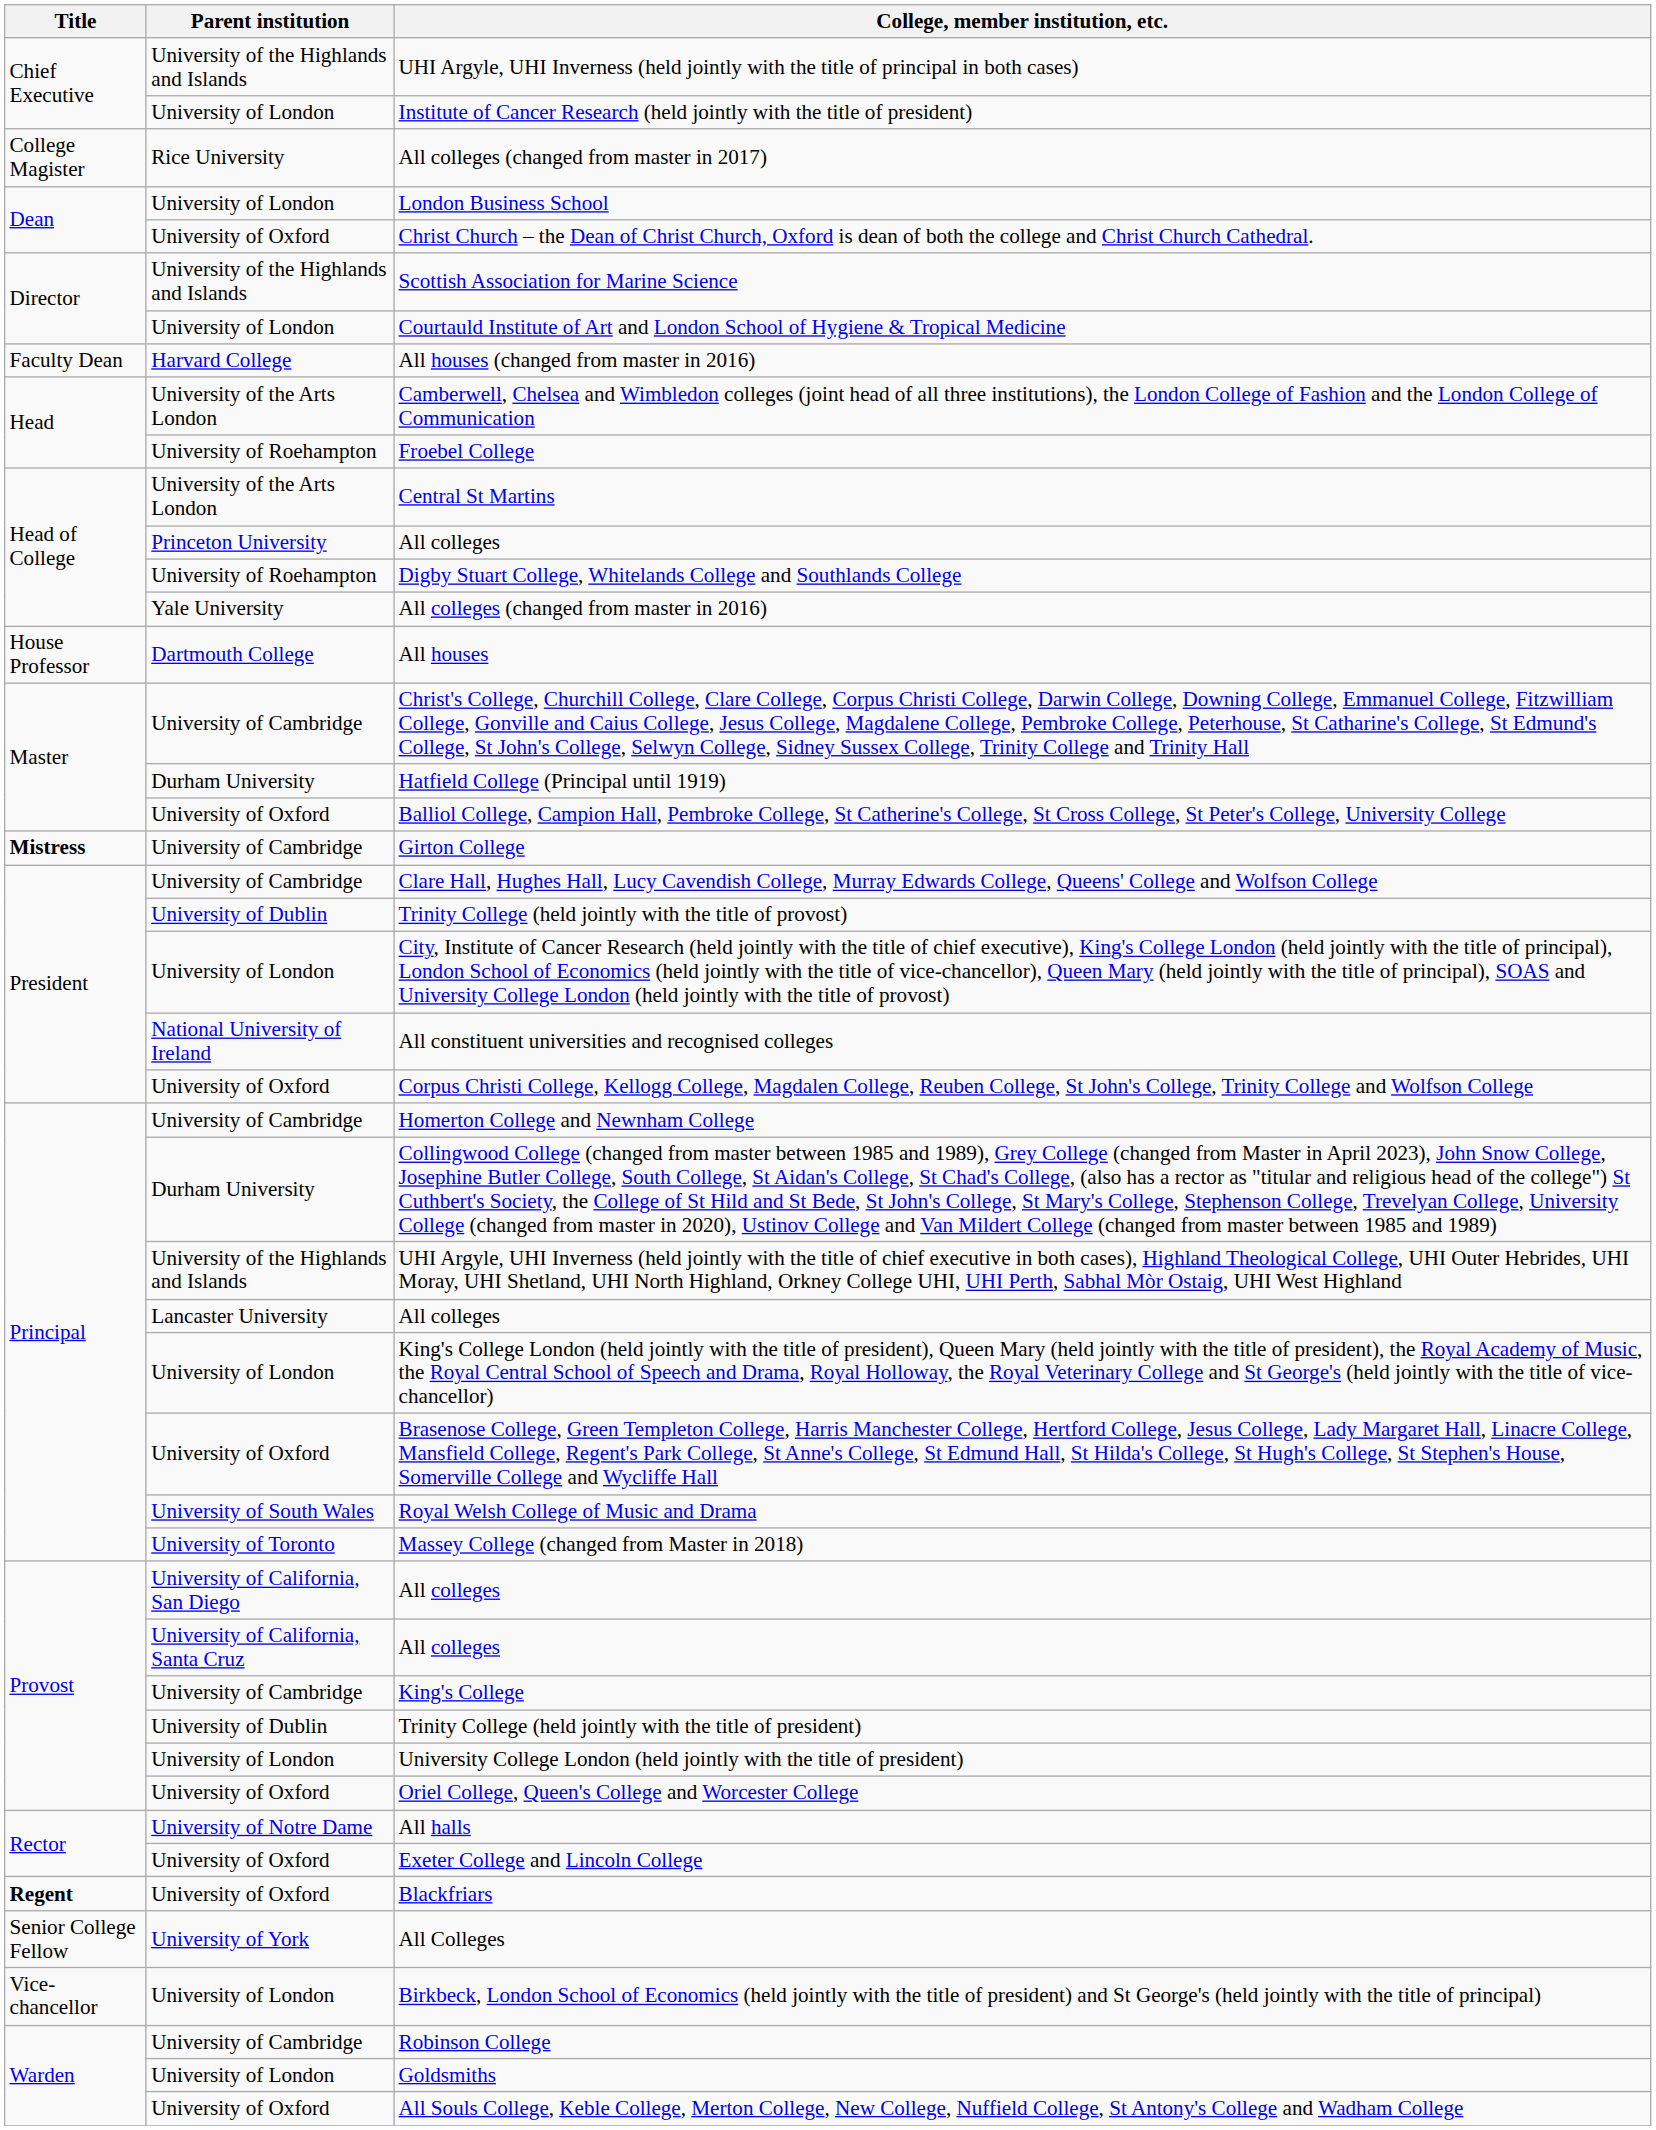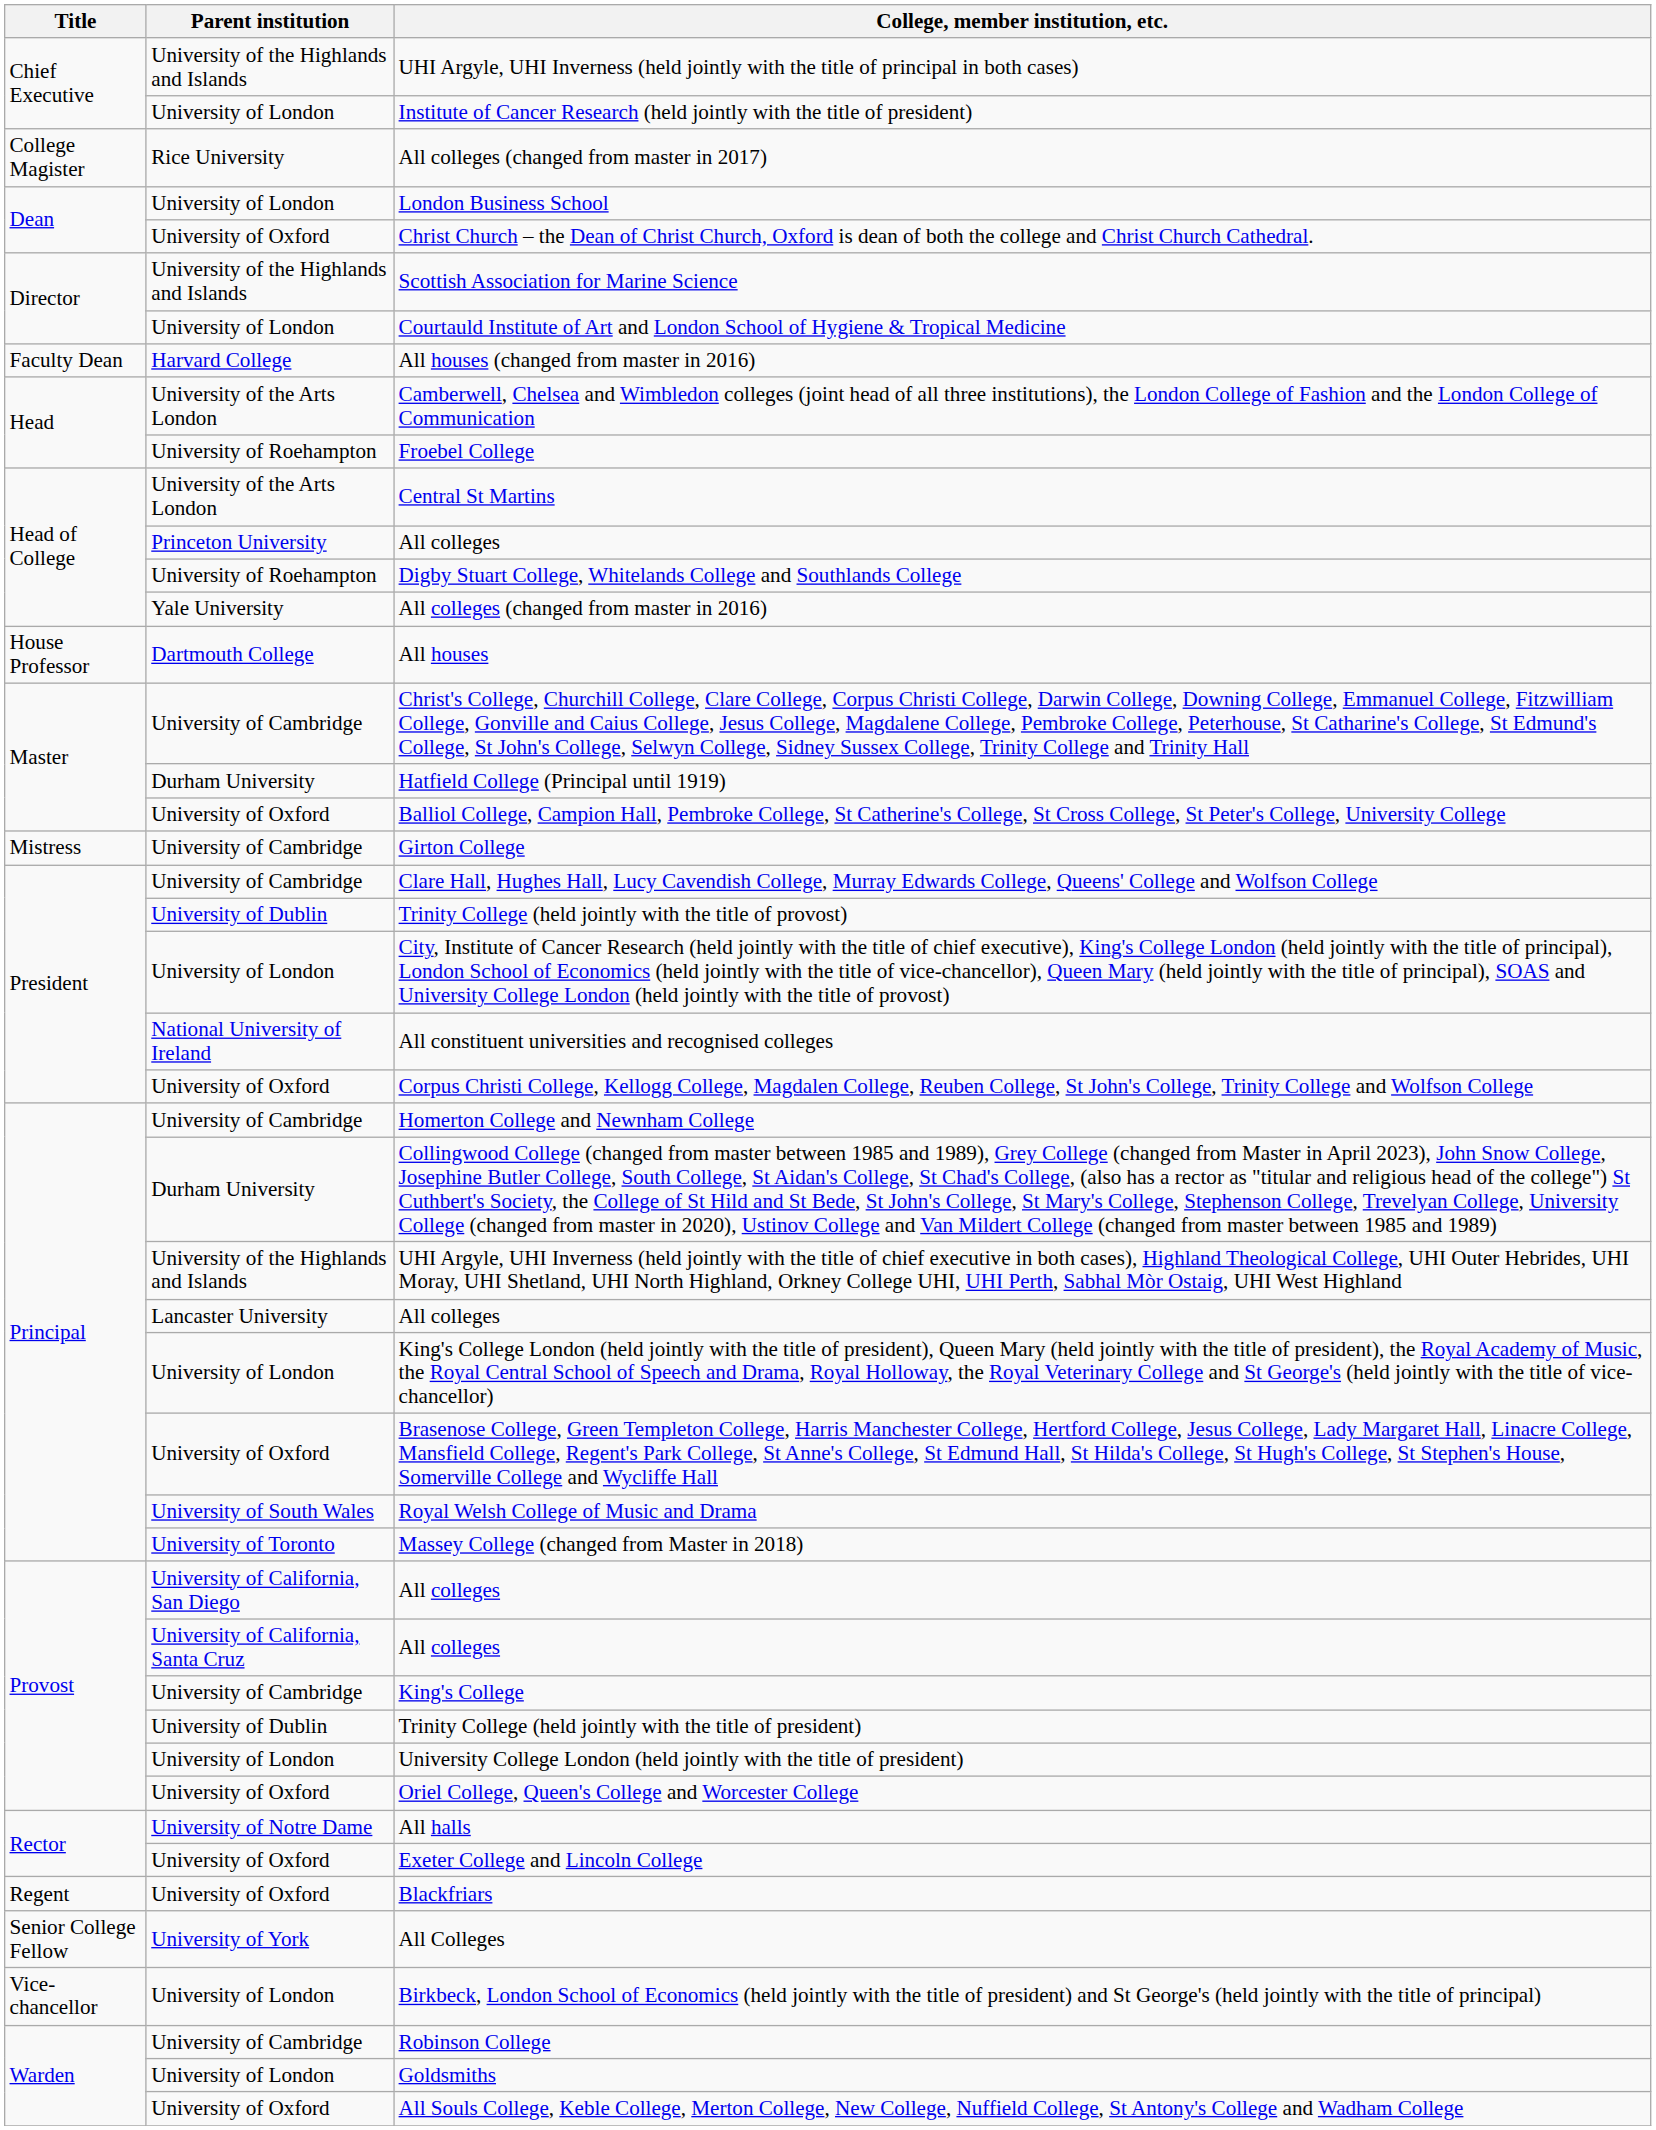(47, 847) bold -> (45, 847) normal
(41, 1893) bold -> (39, 1893) normal
